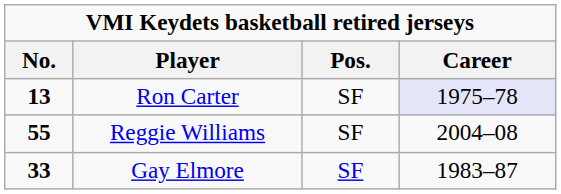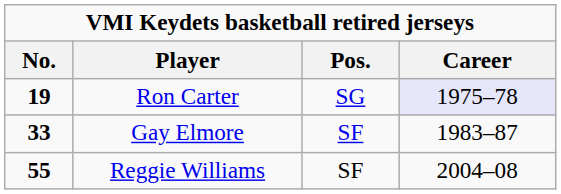(39, 96) 13 -> (39, 96) 19
(350, 96) SF -> (350, 96) SG
rows swapped: (188, 170) <-> (188, 133)
